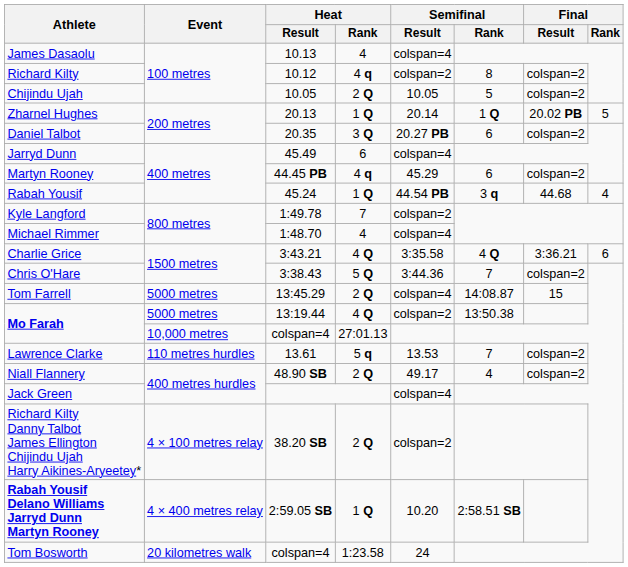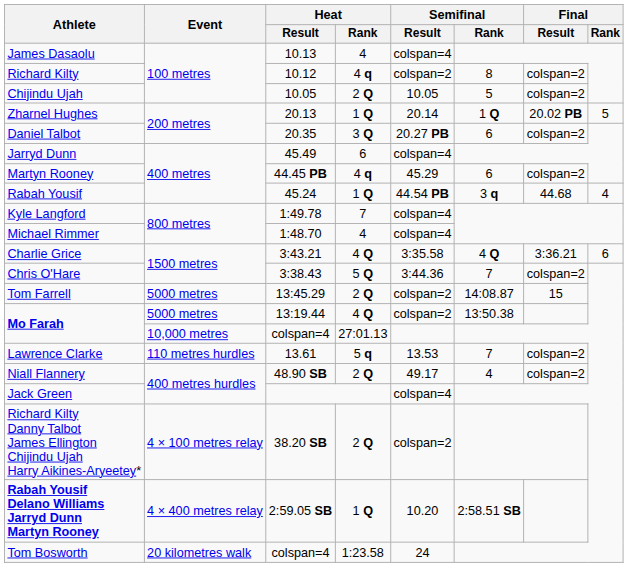(422, 214) colspan=2 -> (422, 214) colspan=4
(422, 294) colspan=4 -> (422, 294) colspan=2
